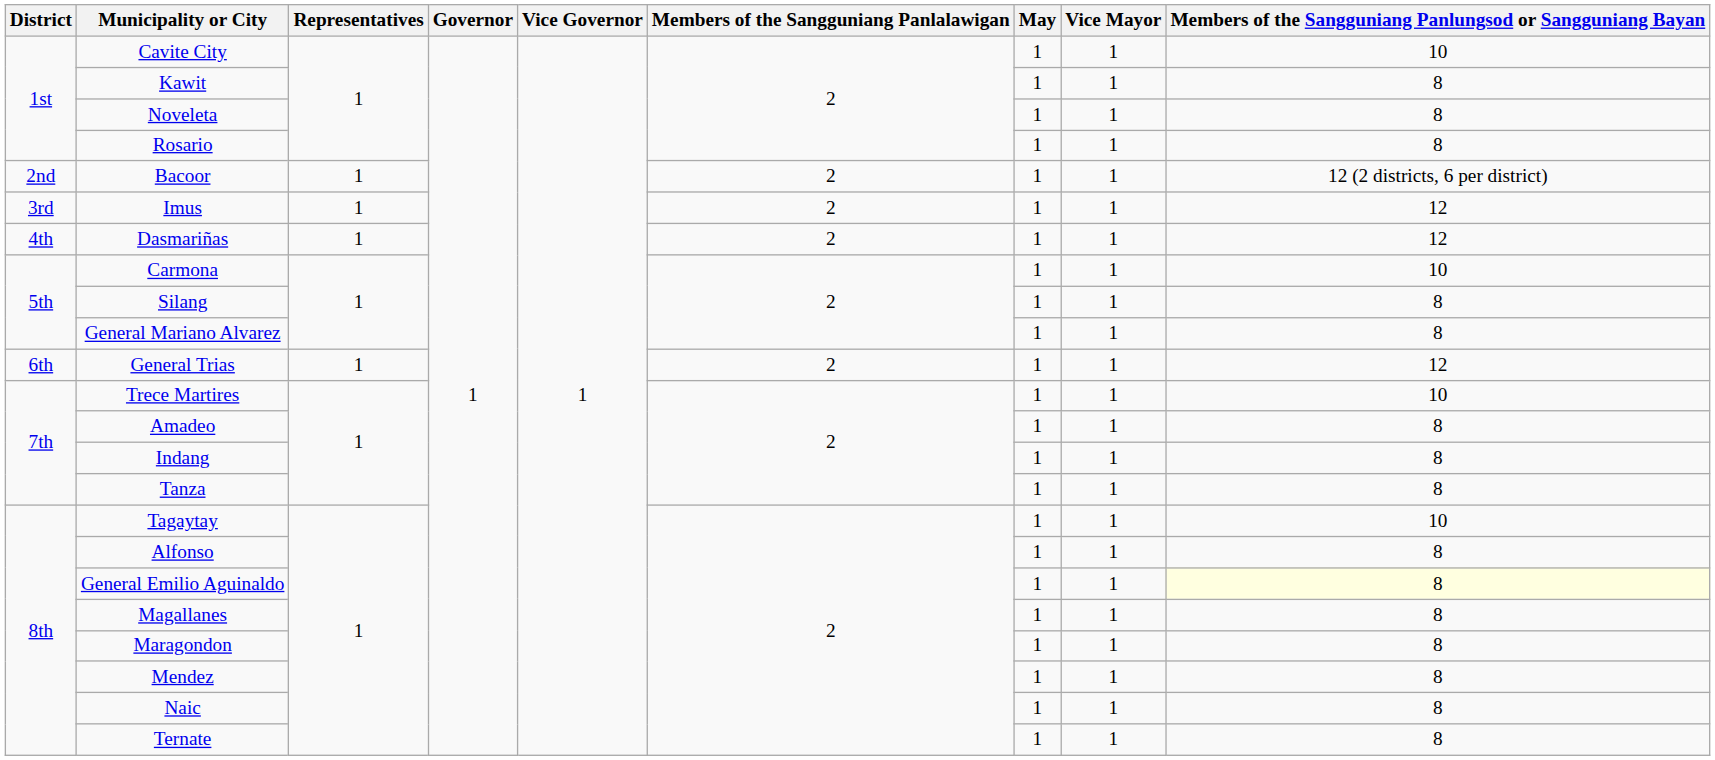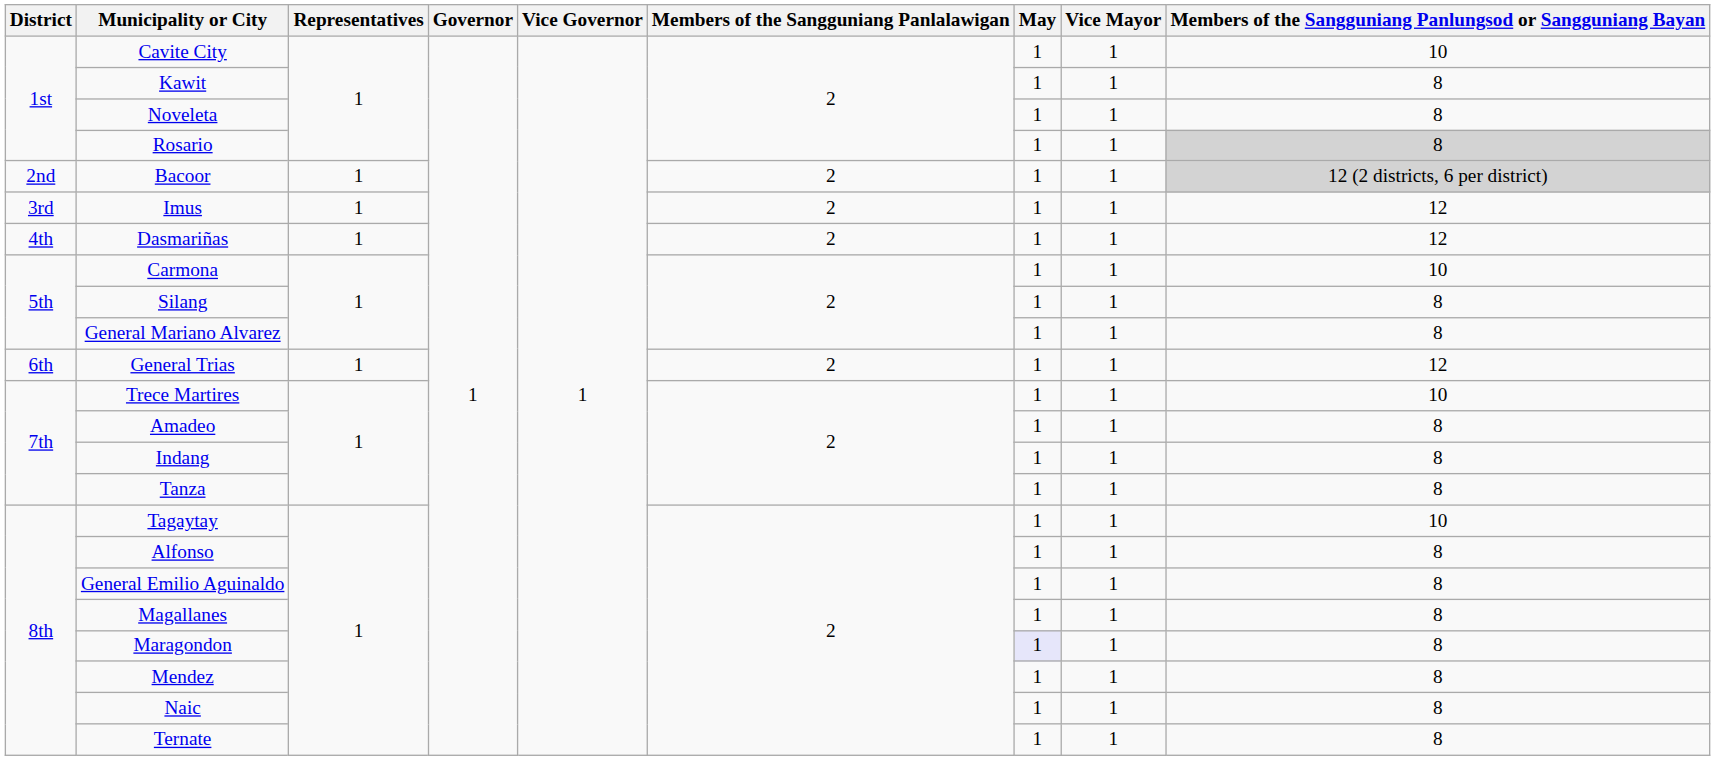(1438, 145) no background -> (1438, 145) lightgrey background
(1438, 176) no background -> (1438, 176) lightgrey background
(1438, 583) lightyellow background -> (1438, 583) no background
(1037, 645) no background -> (1037, 645) lavender background
